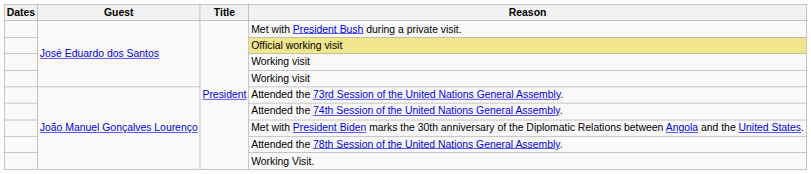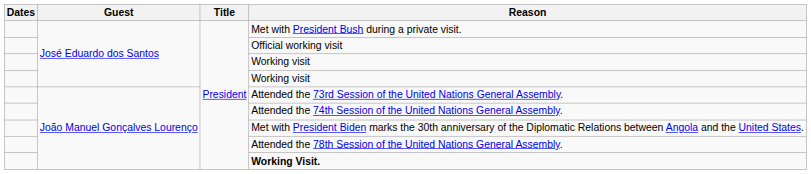(297, 45) khaki background -> (297, 45) no background
(283, 161) normal -> (286, 161) bold
